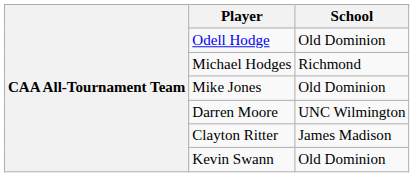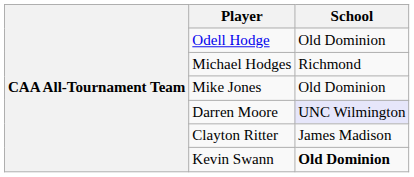(352, 111) no background -> (352, 111) lavender background
(342, 159) normal -> (344, 159) bold
